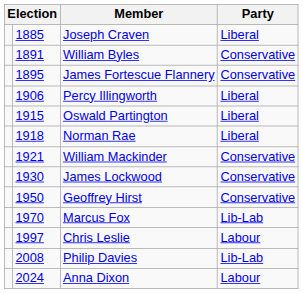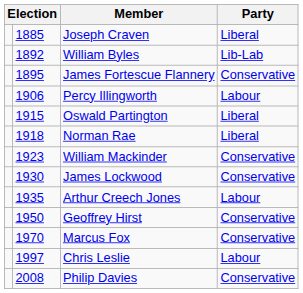(30, 55) 1891 -> (30, 55) 1892
(258, 55) Conservative -> (242, 55) Lib-Lab
(240, 95) Liberal -> (240, 95) Labour
(30, 156) 1921 -> (30, 156) 1923
+ row: (122, 197)
(242, 217) Lib-Lab -> (258, 237) Conservative
(242, 258) Lib-Lab -> (258, 278) Conservative
- row: (96, 278)
